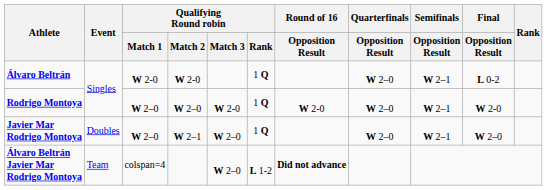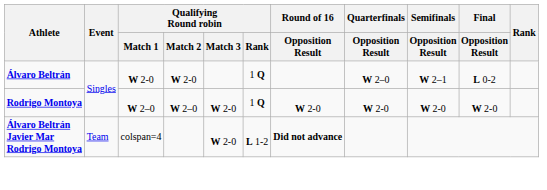(380, 109) W 2–0 -> (376, 109) W 2-0
(437, 109) W 2–1 -> (433, 109) W 2-0
- row: (44, 131)
(227, 171) W 2–0 -> (223, 143) W 2-0
